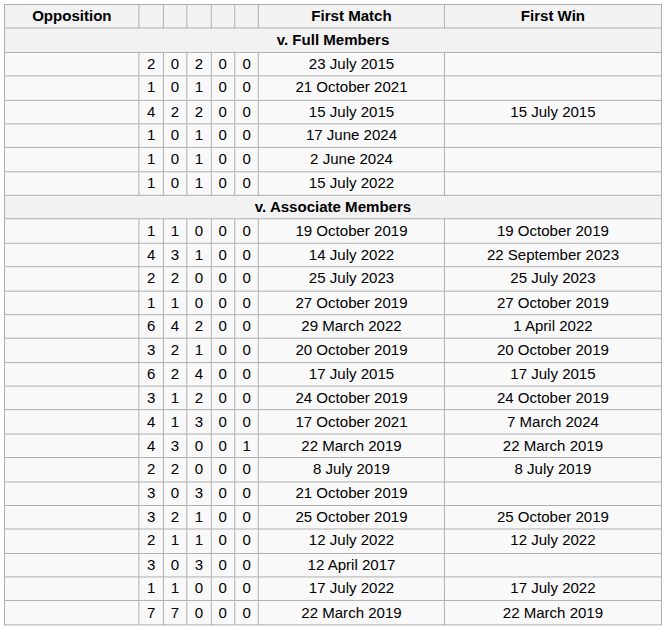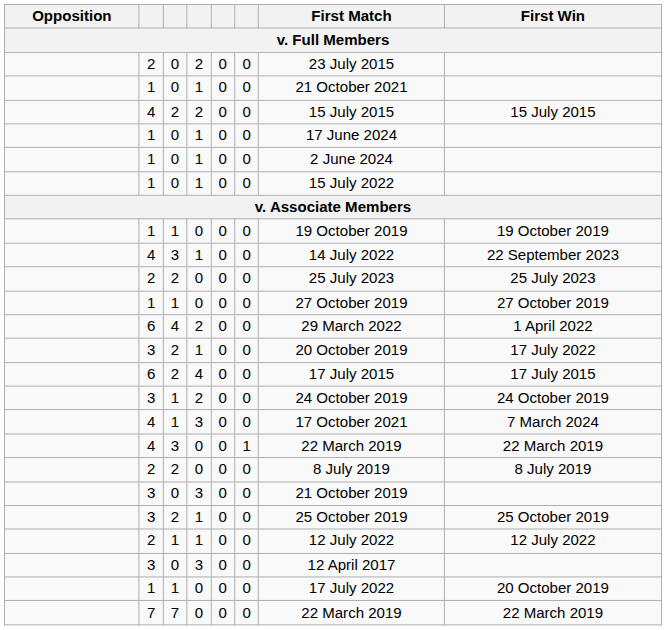(553, 350) 20 October 2019 -> (553, 350) 17 July 2022
(553, 588) 17 July 2022 -> (553, 588) 20 October 2019
